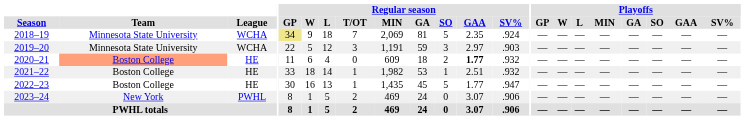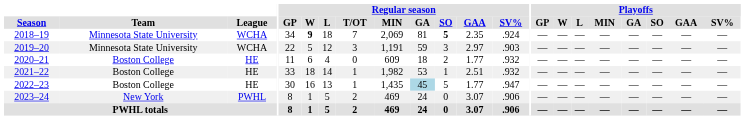(290, 35) khaki background -> (290, 35) no background
(310, 35) normal -> (310, 35) bold
(446, 35) normal -> (446, 35) bold
(143, 59) lightsalmon background -> (143, 59) no background
(475, 59) bold -> (475, 59) normal
(422, 84) no background -> (422, 84) lightblue background
